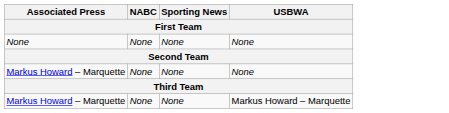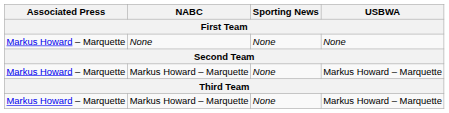(18, 42) None -> (66, 42) Markus Howard – Marquette
(141, 72) None -> (189, 72) Markus Howard – Marquette
(243, 72) None -> (383, 72) Markus Howard – Marquette
(141, 101) None -> (189, 101) Markus Howard – Marquette
